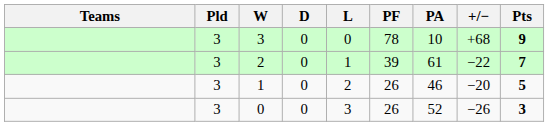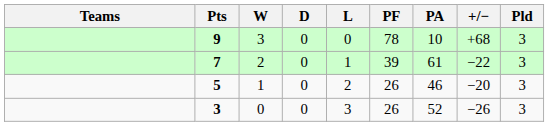columns swapped: (217, 16) <-> (522, 16)
